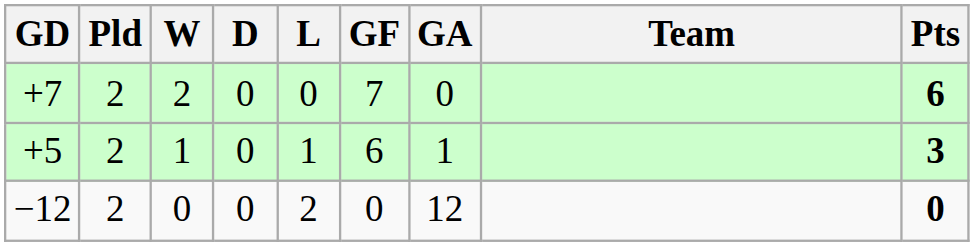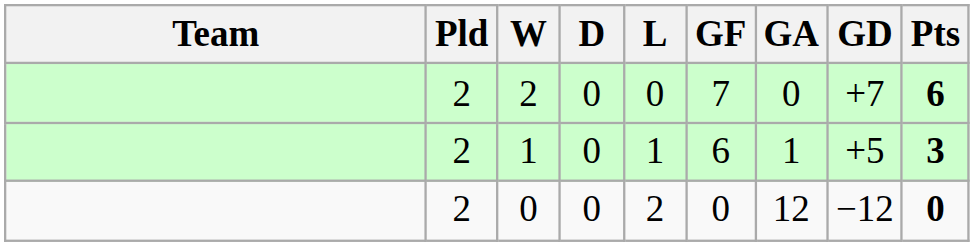columns swapped: (692, 33) <-> (43, 33)
